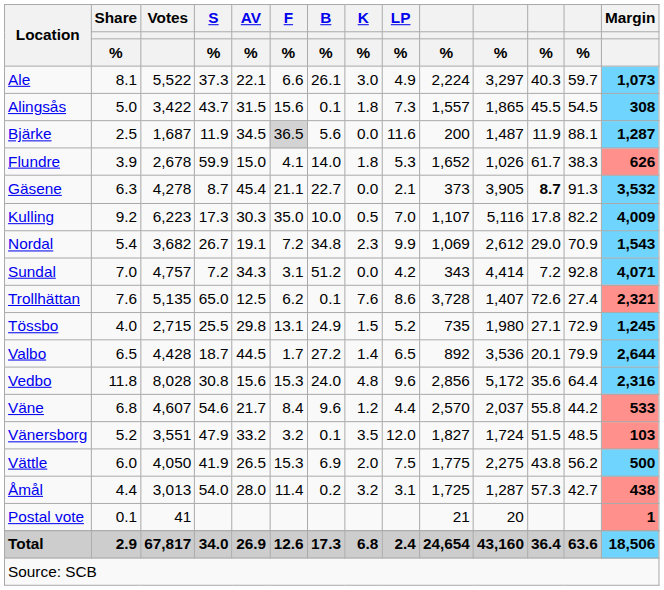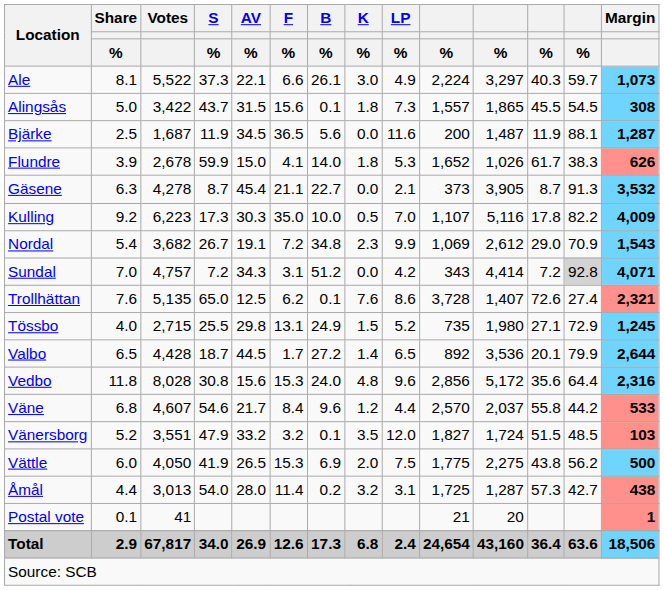(289, 134) lightgrey background -> (289, 134) no background
(550, 189) bold -> (550, 189) normal
(583, 271) no background -> (583, 271) lightgrey background
